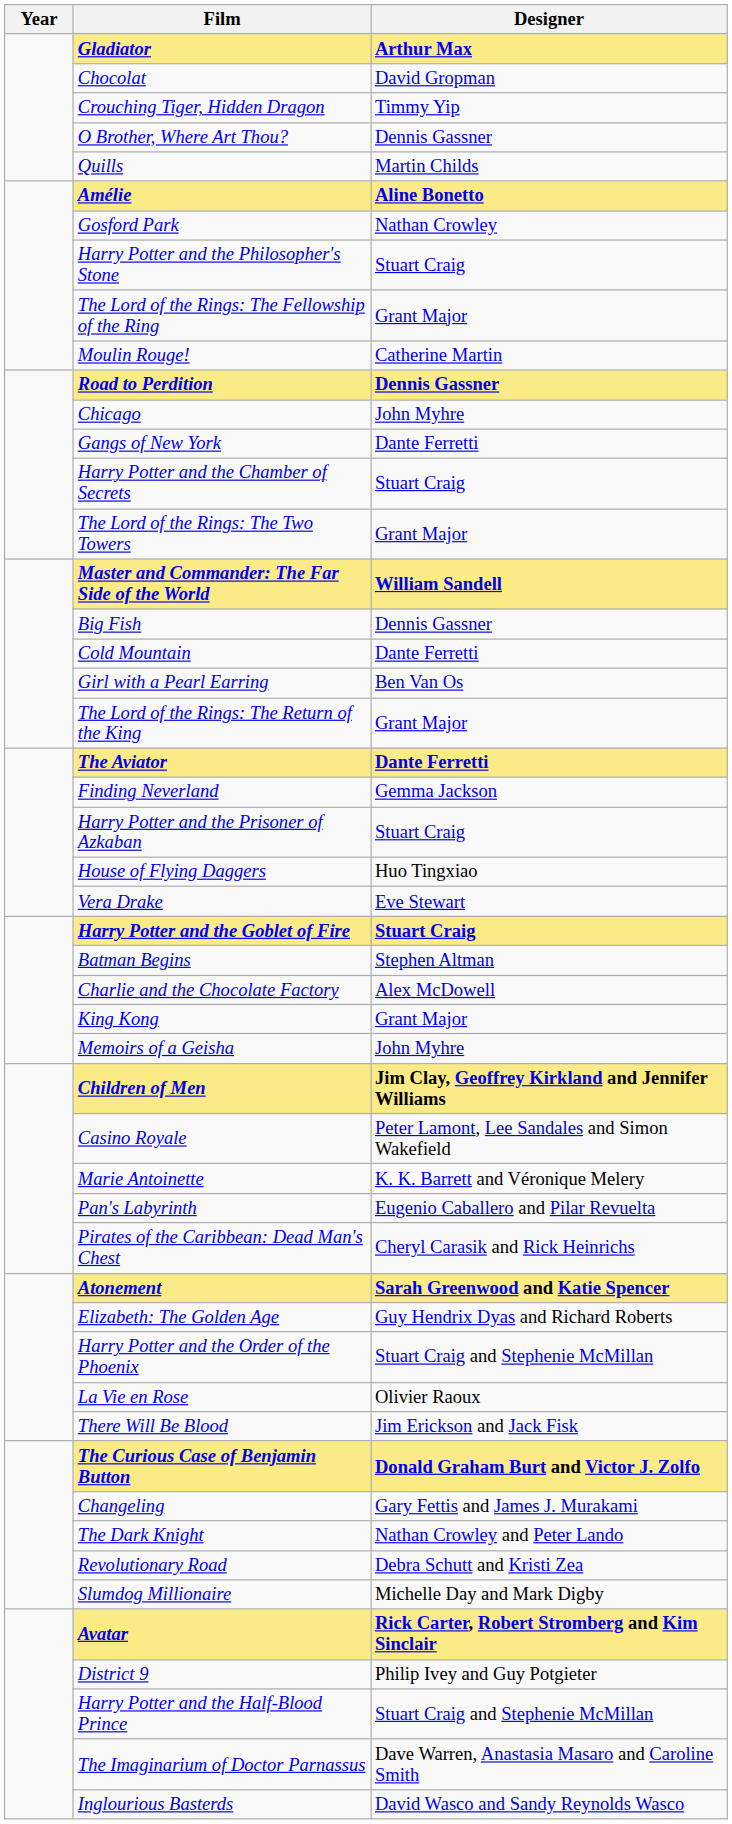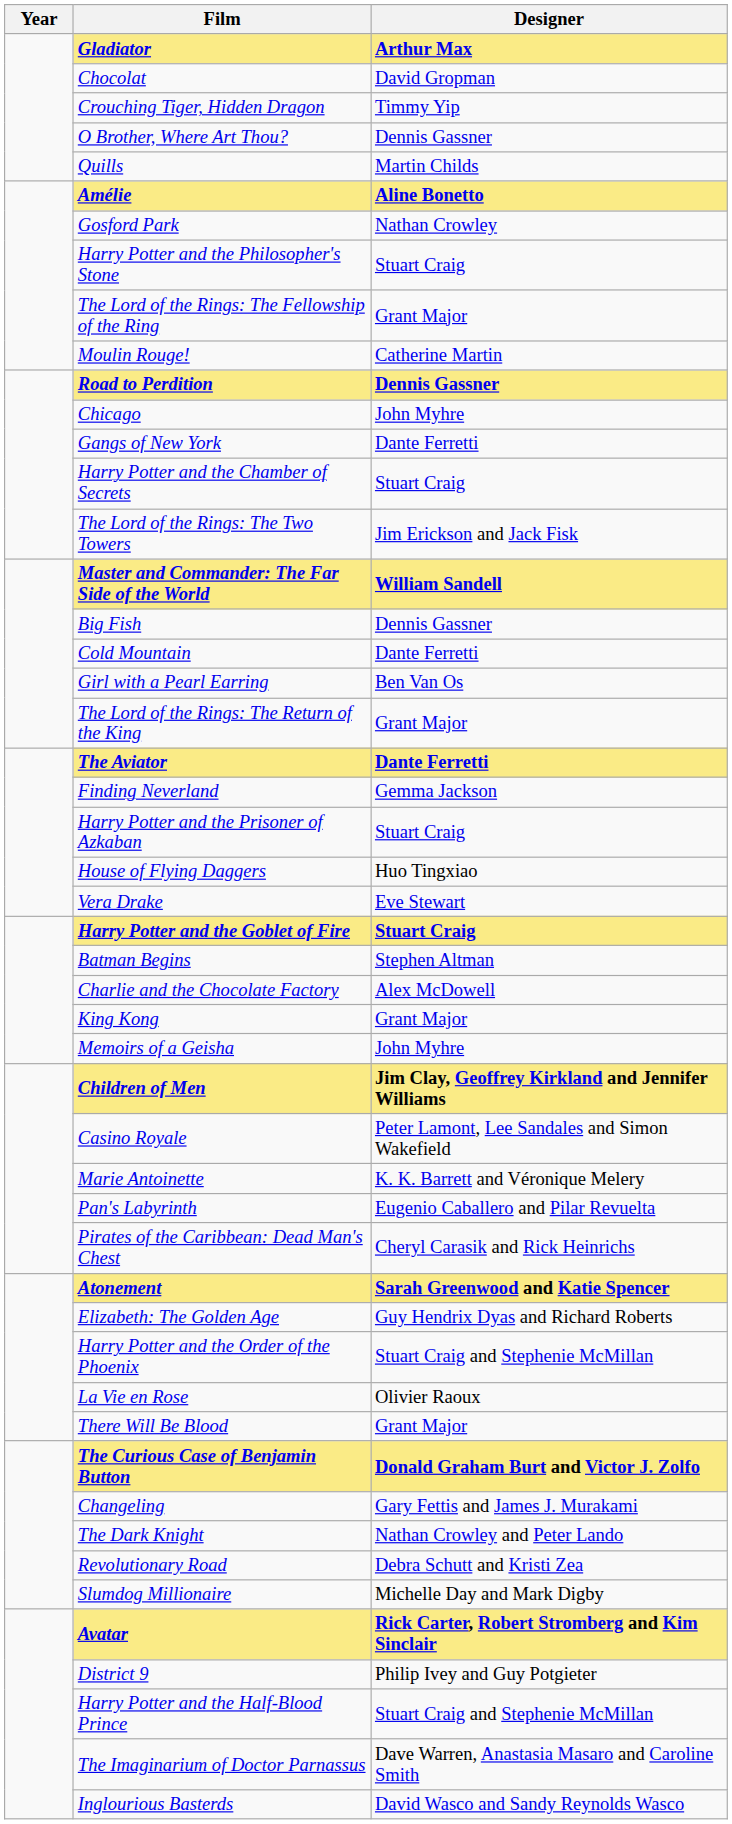(421, 533) Grant Major -> (477, 533) Jim Erickson and Jack Fisk
(477, 1426) Jim Erickson and Jack Fisk -> (421, 1426) Grant Major
